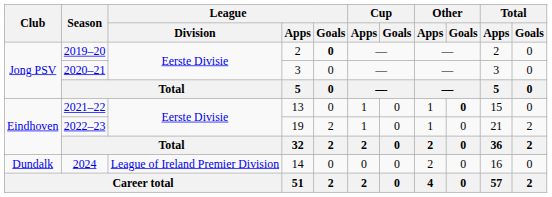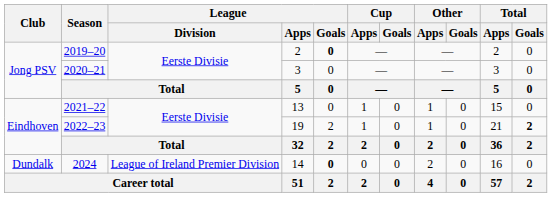(463, 107) bold -> (463, 107) normal
(529, 126) normal -> (529, 126) bold
(331, 164) normal -> (331, 164) bold
